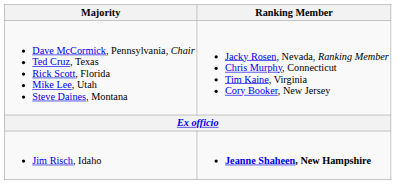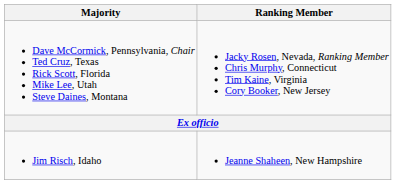(294, 161) bold -> (294, 161) normal
